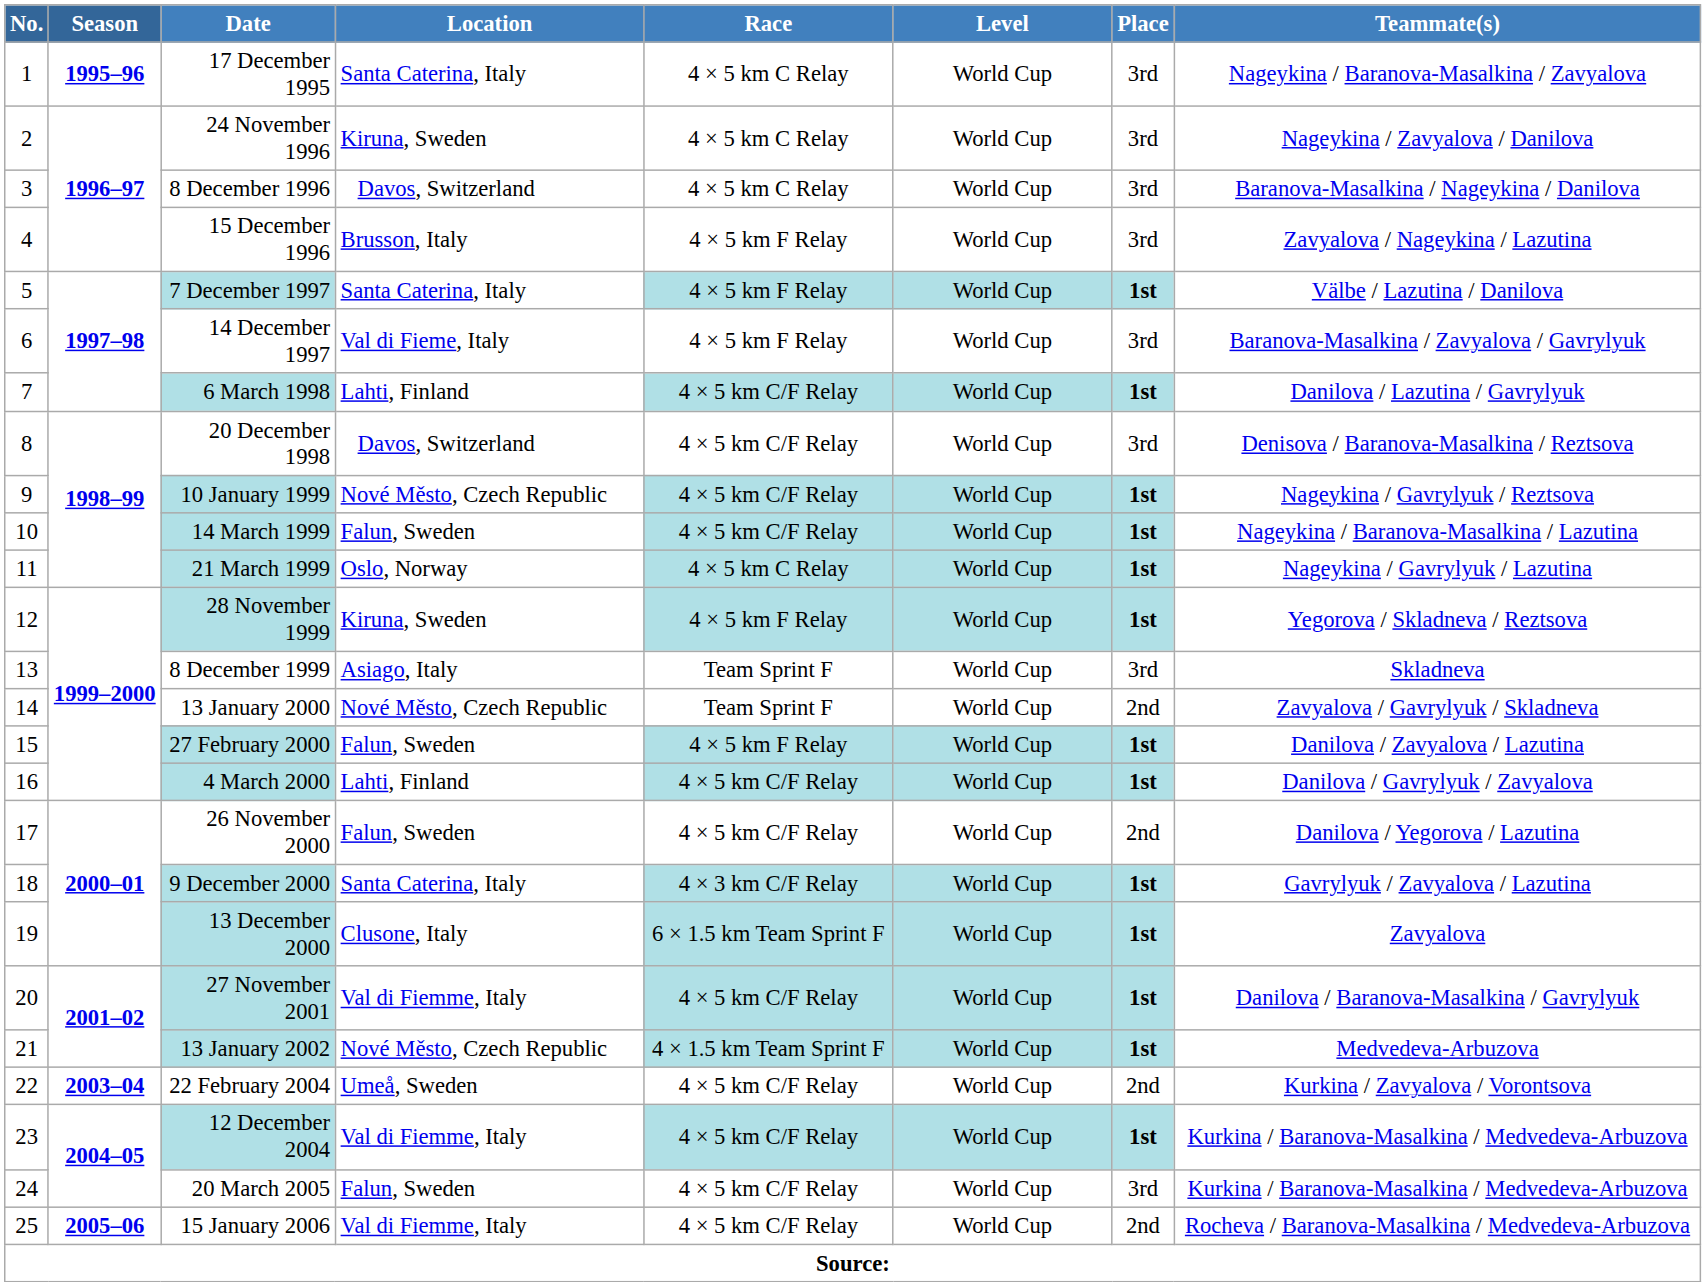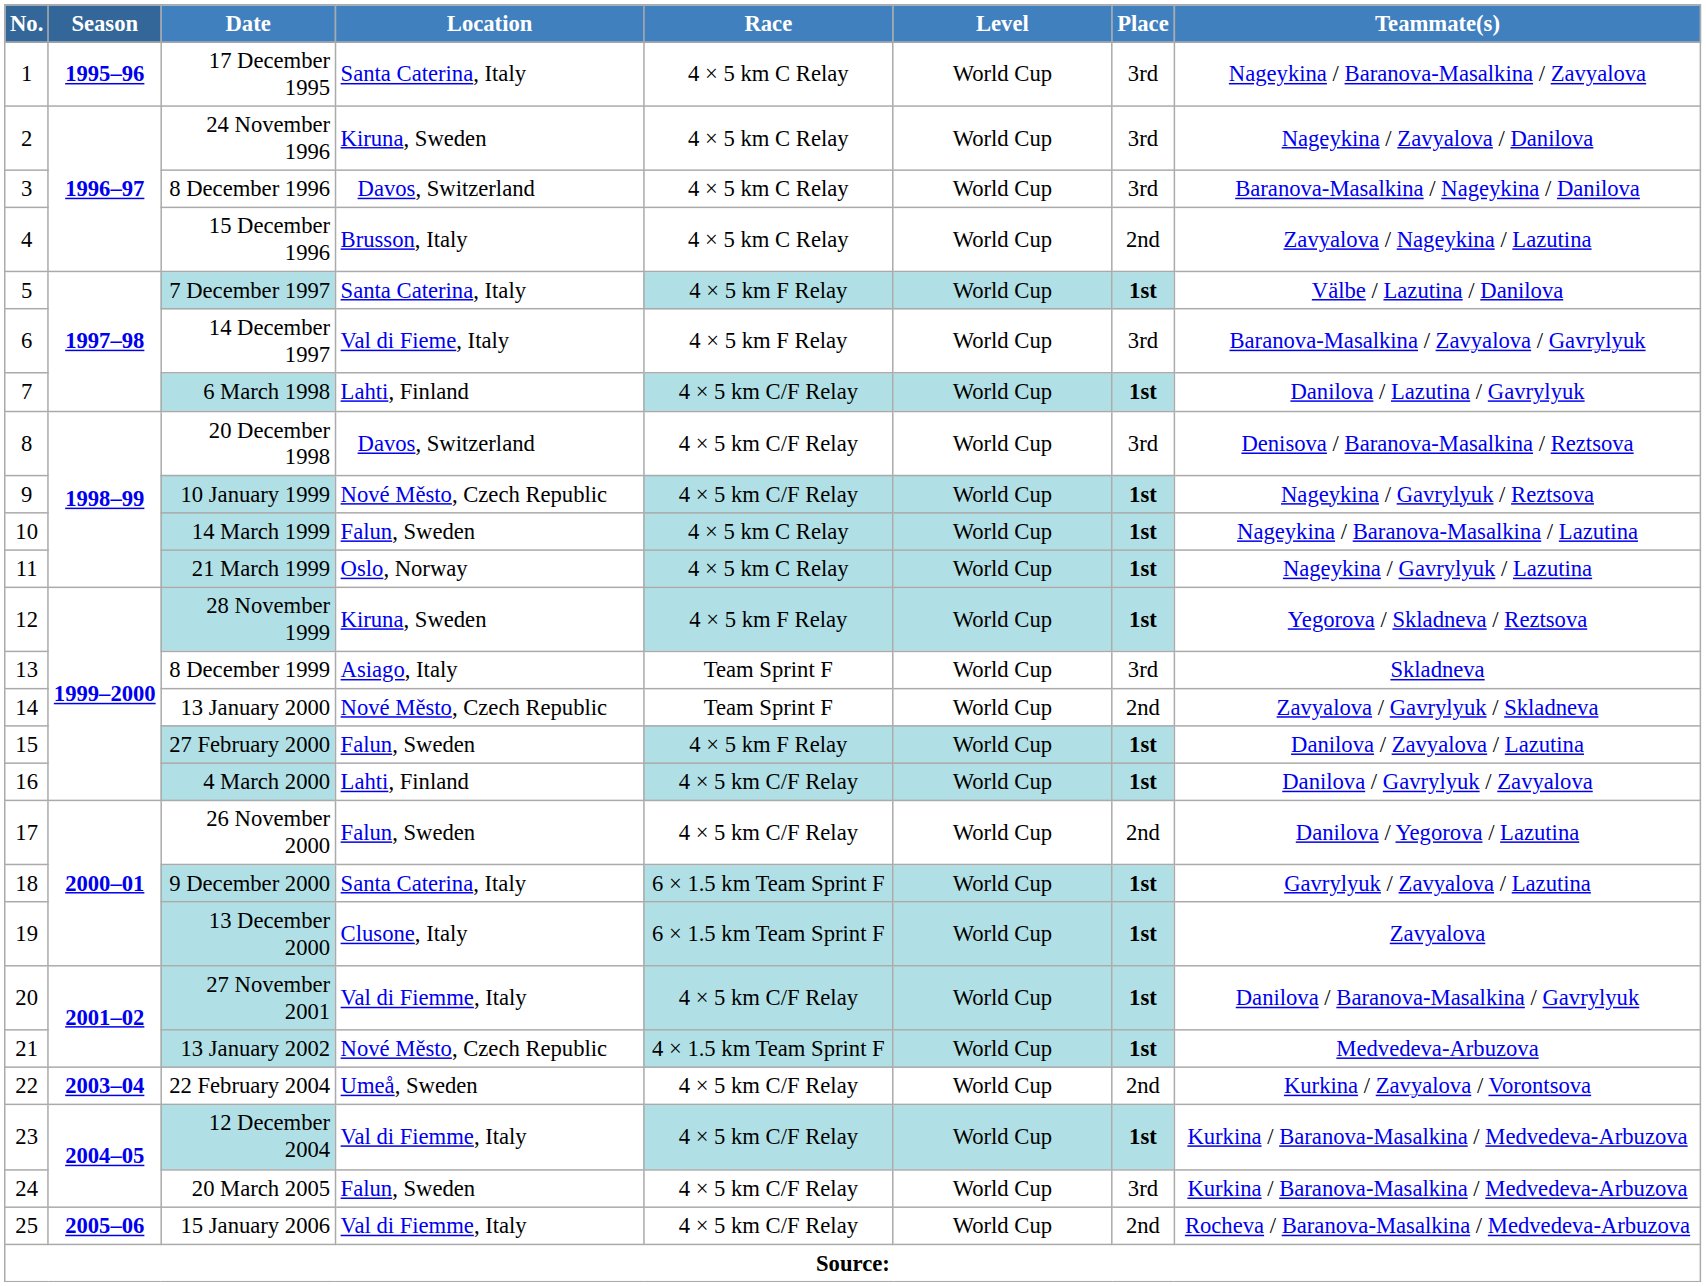(768, 239) 4 × 5 km F Relay -> (768, 239) 4 × 5 km C Relay
(1143, 239) 3rd -> (1143, 239) 2nd
(768, 530) 4 × 5 km C/F Relay -> (768, 530) 4 × 5 km C Relay
(768, 883) 4 × 3 km C/F Relay -> (768, 883) 6 × 1.5 km Team Sprint F
